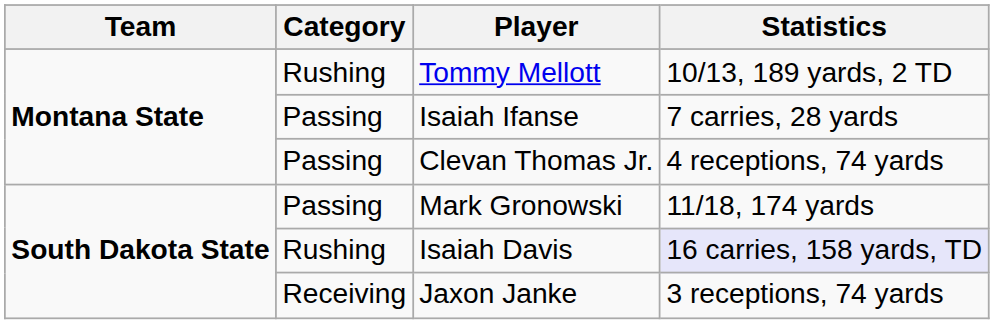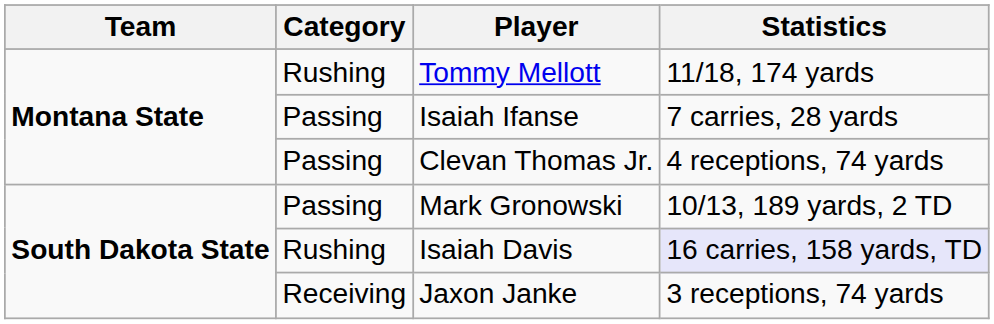(809, 71) 10/13, 189 yards, 2 TD -> (770, 71) 11/18, 174 yards
(770, 205) 11/18, 174 yards -> (809, 205) 10/13, 189 yards, 2 TD
